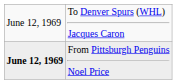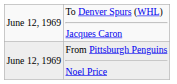(35, 60) bold -> (34, 60) normal
